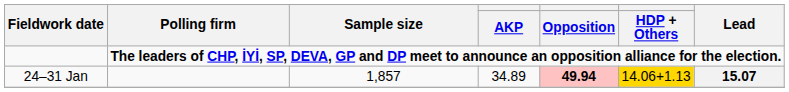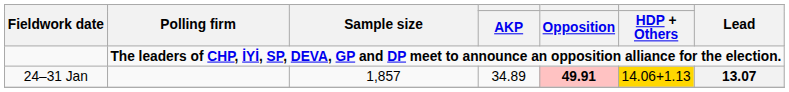(579, 76) 49.94 -> (579, 76) 49.91
(739, 76) 15.07 -> (739, 76) 13.07
